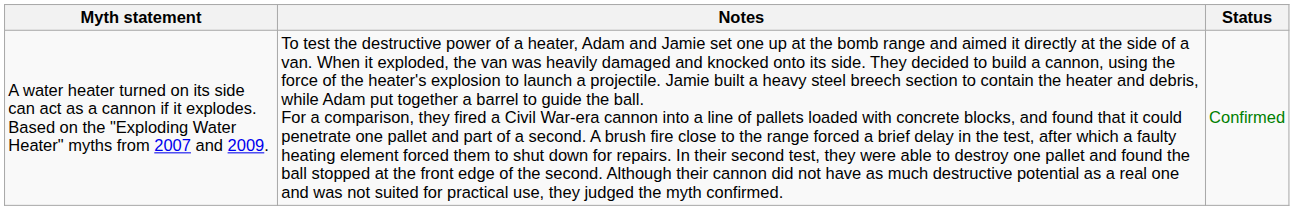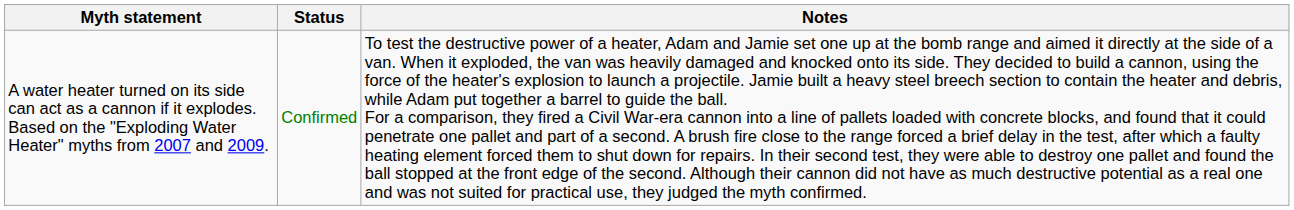columns swapped: (1247, 17) <-> (741, 17)
